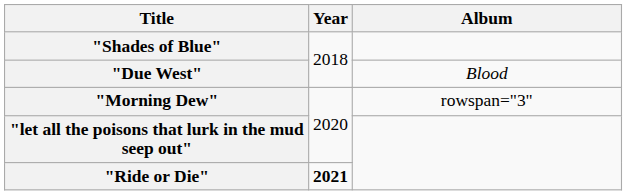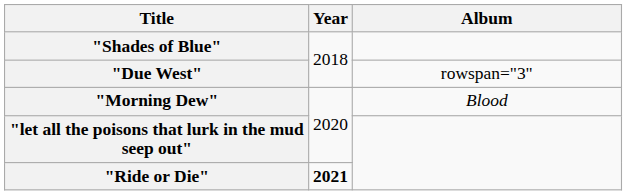(487, 73) Blood -> (487, 73) rowspan="3"
(487, 101) rowspan="3" -> (487, 101) Blood
